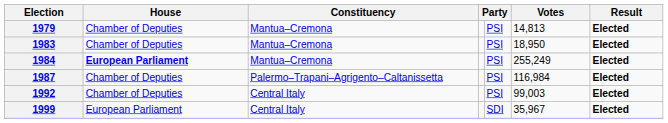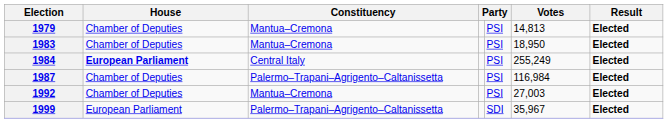(291, 61) Mantua–Cremona -> (278, 61) Central Italy
(278, 93) Central Italy -> (291, 93) Mantua–Cremona
(529, 93) 99,003 -> (529, 93) 27,003
(278, 110) Central Italy -> (347, 110) Palermo–Trapani–Agrigento–Caltanissetta
